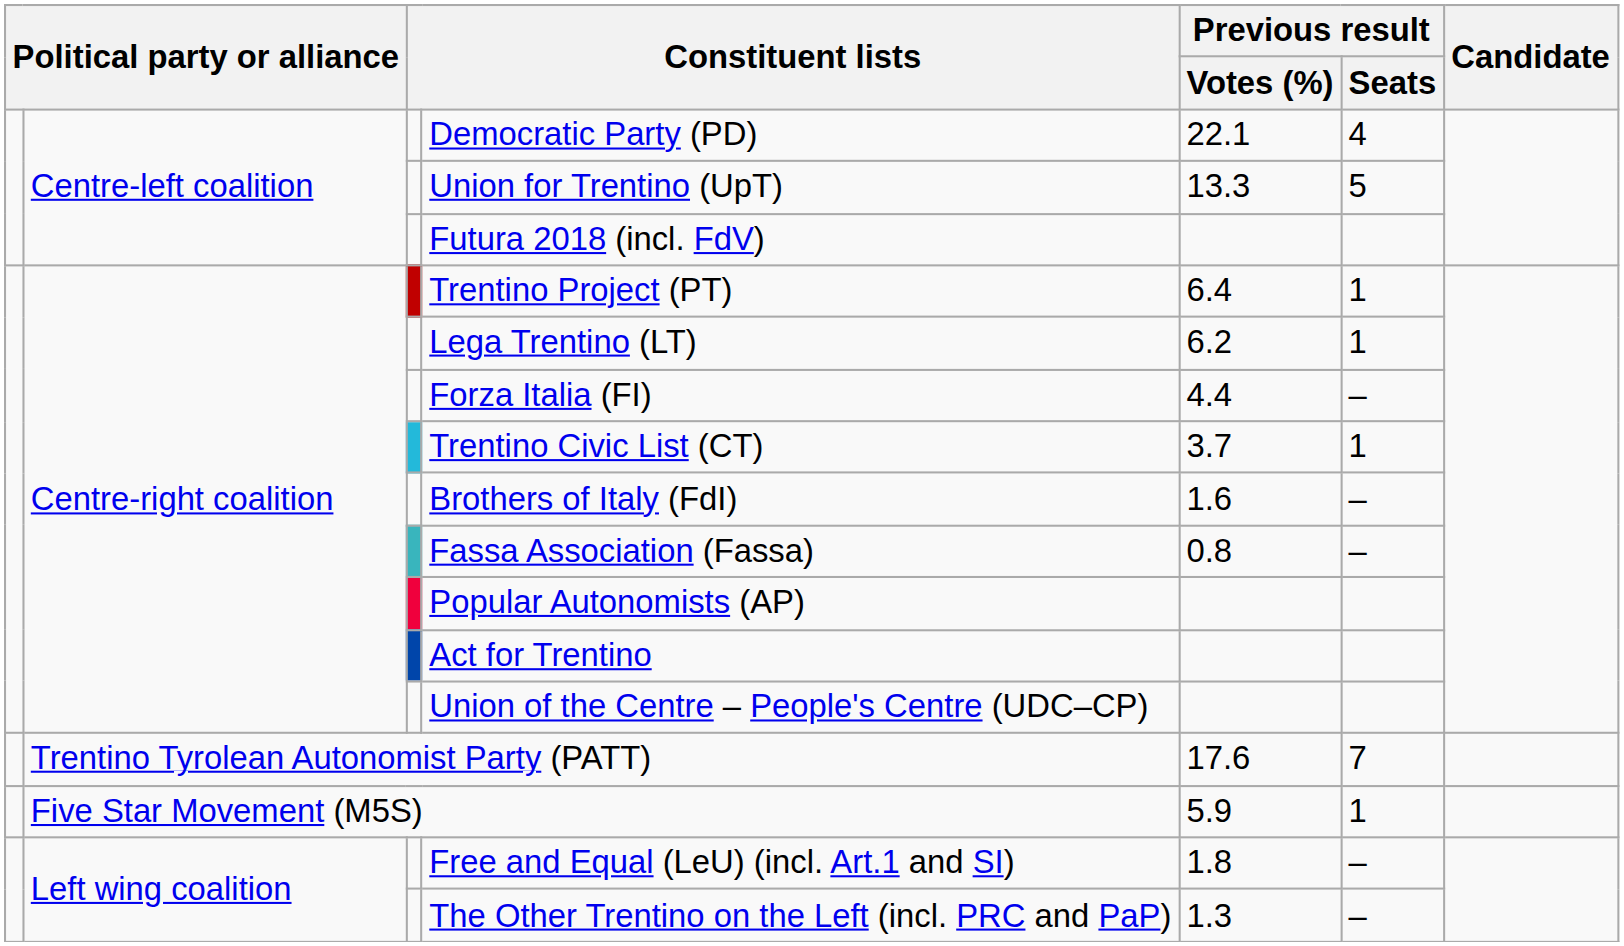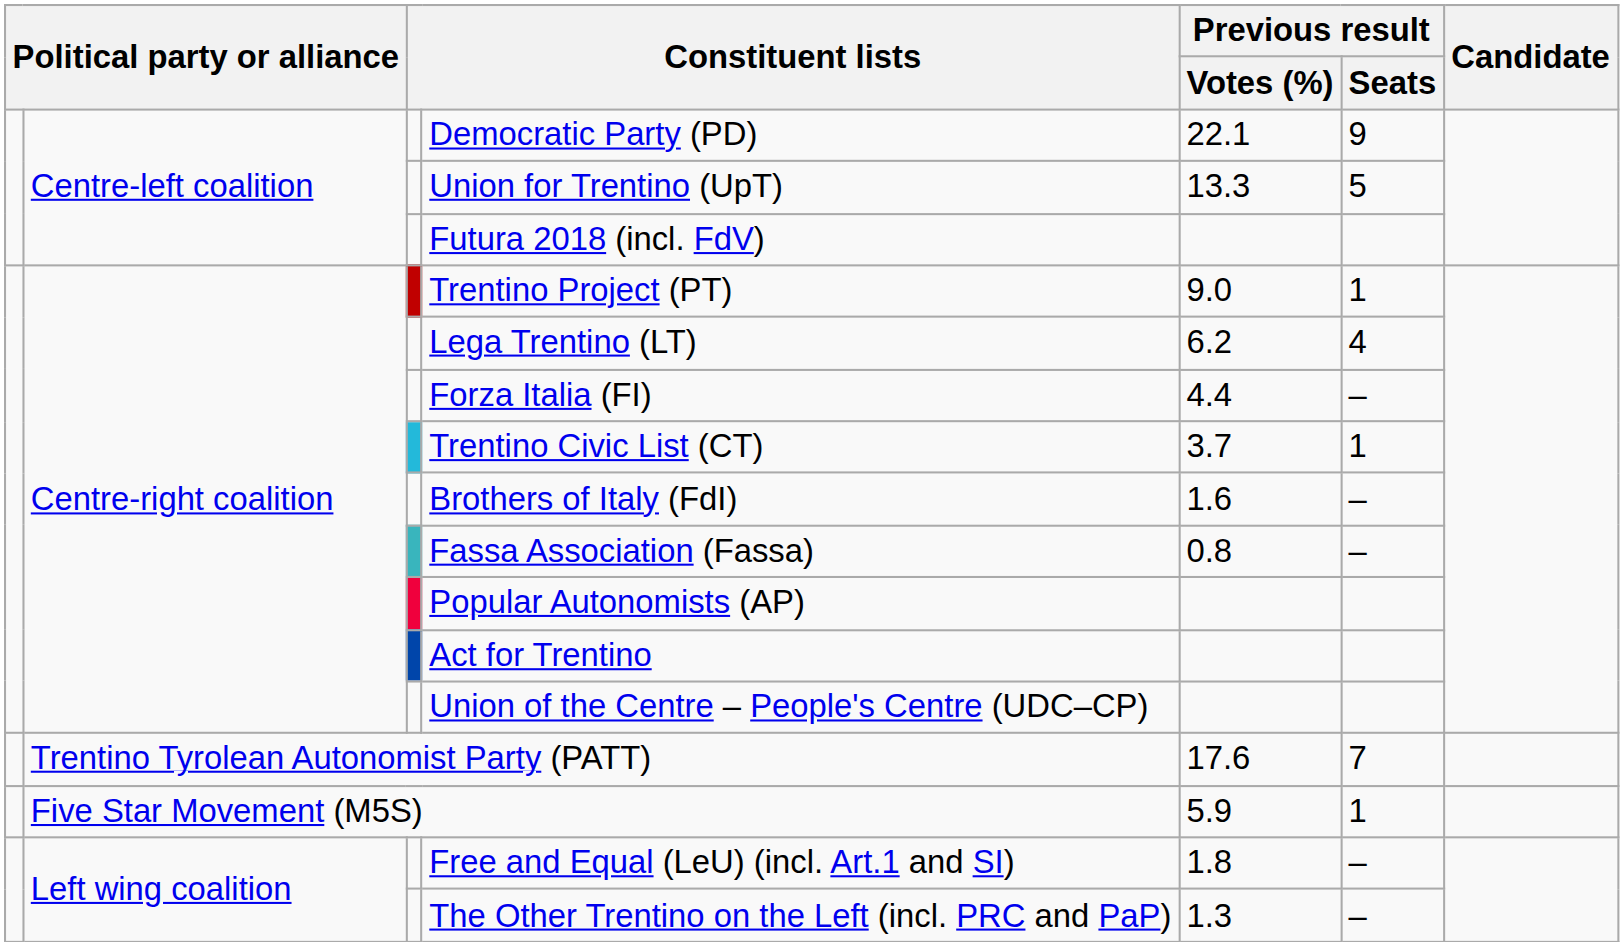(1358, 134) 4 -> (1358, 134) 9
(1209, 290) 6.4 -> (1209, 290) 9.0
(1358, 342) 1 -> (1358, 342) 4
